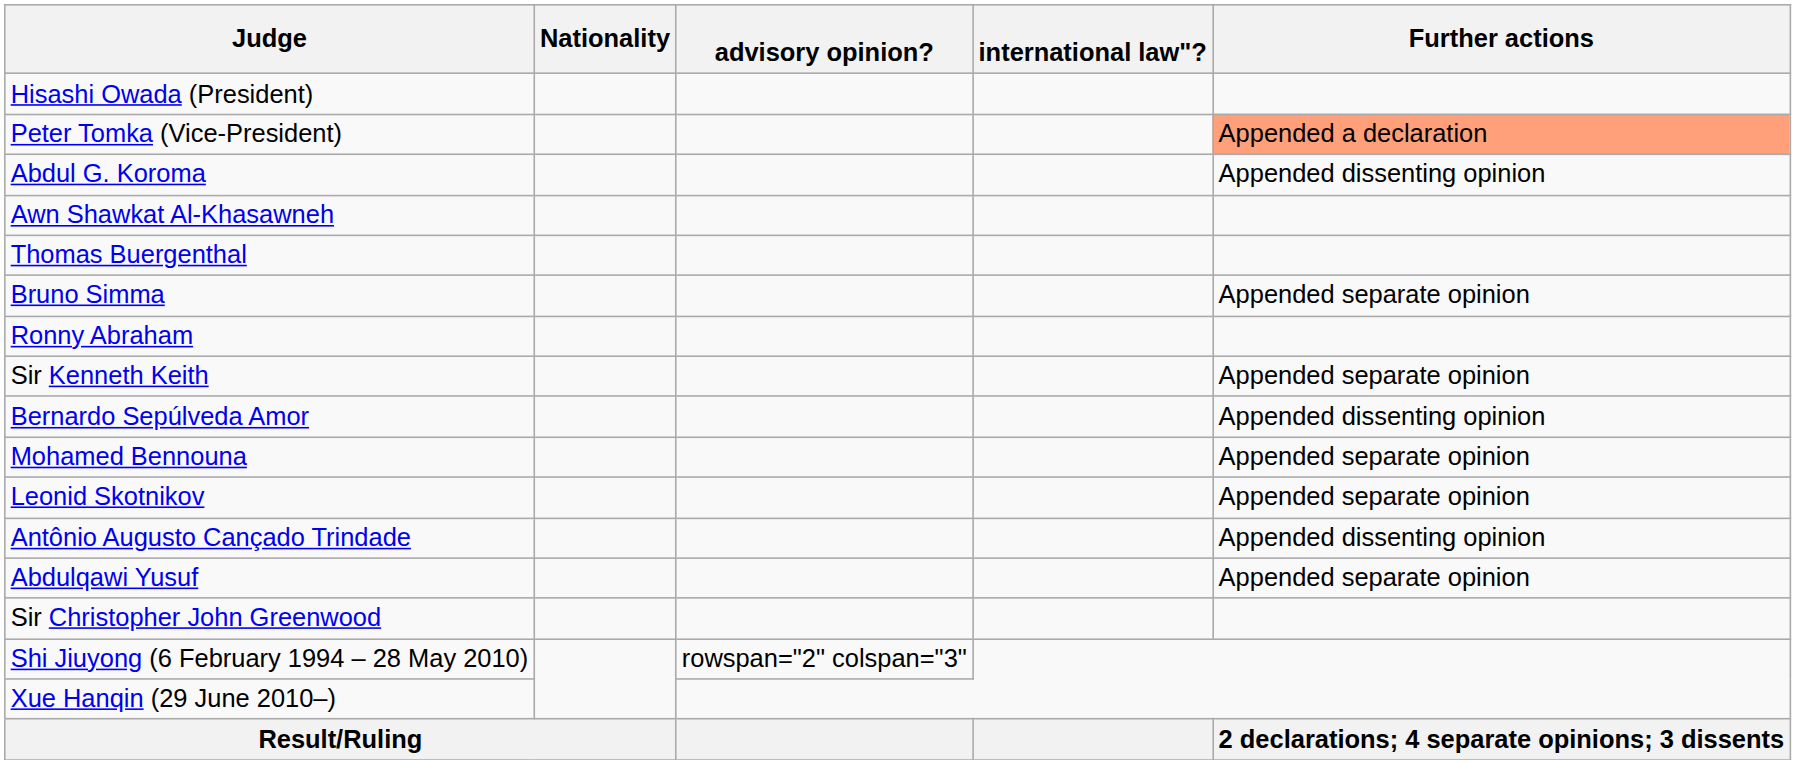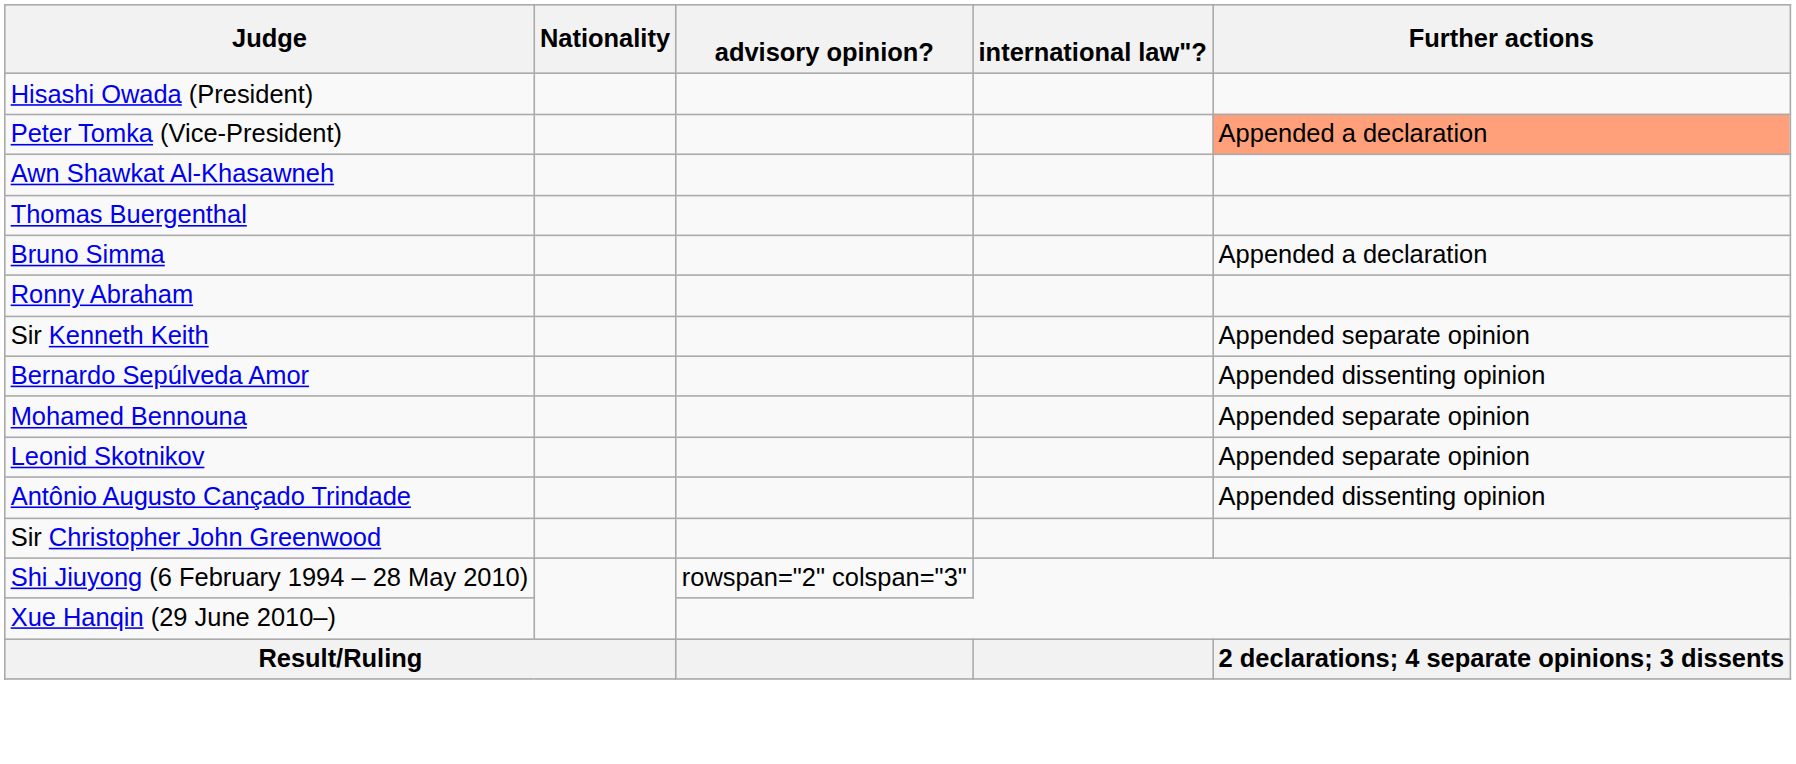- row: (108, 174)
(1374, 295) Appended separate opinion -> (1353, 255) Appended a declaration
- row: (104, 577)
